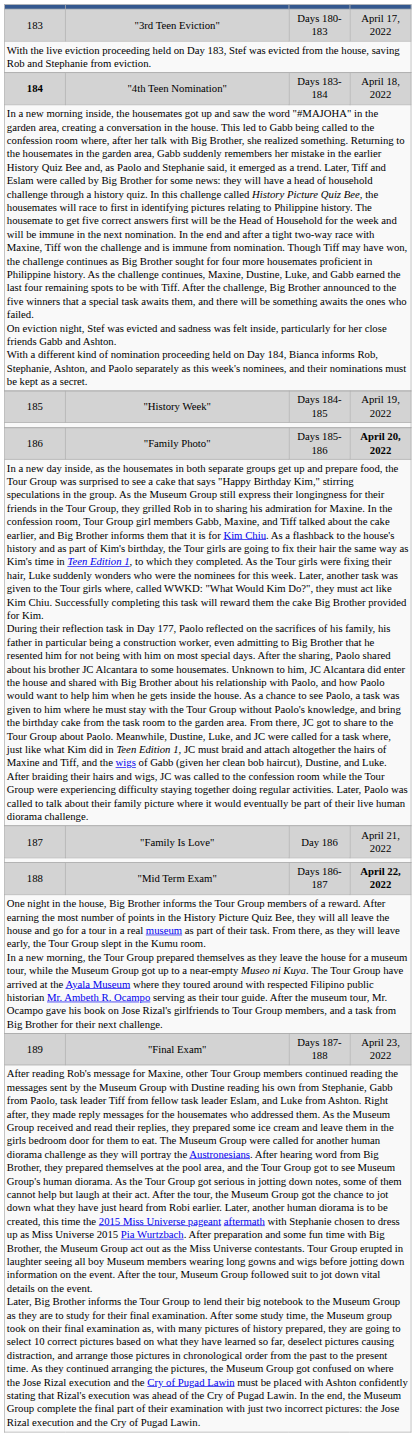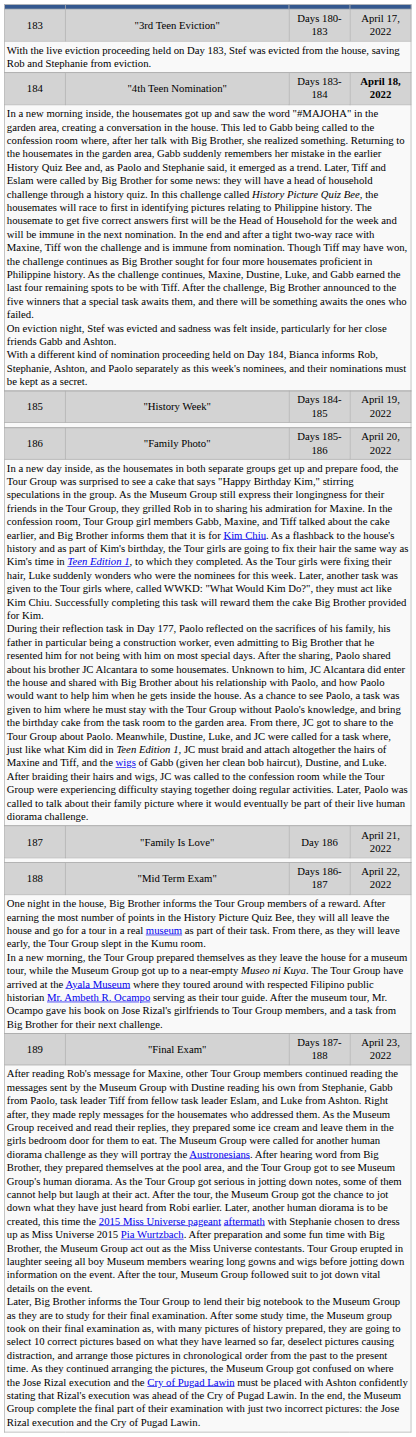(35, 88) bold -> (35, 88) normal
(381, 88) normal -> (381, 88) bold
(381, 443) bold -> (381, 443) normal
(381, 878) bold -> (381, 878) normal
